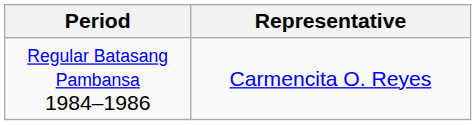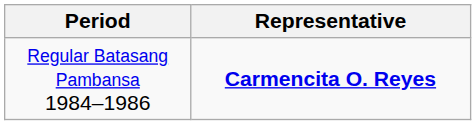(330, 78) normal -> (330, 78) bold
